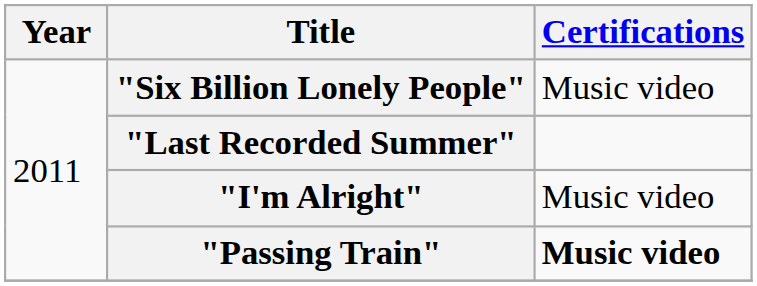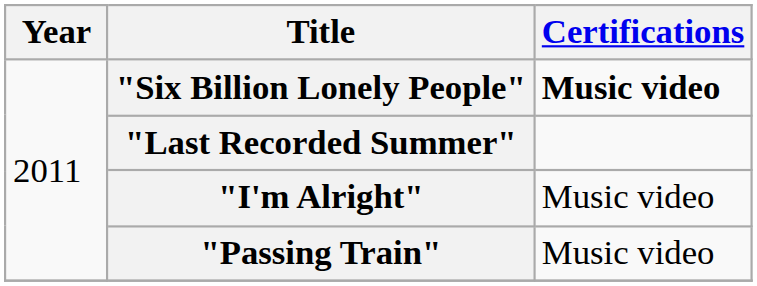(628, 87) normal -> (631, 87) bold
(631, 252) bold -> (628, 252) normal
